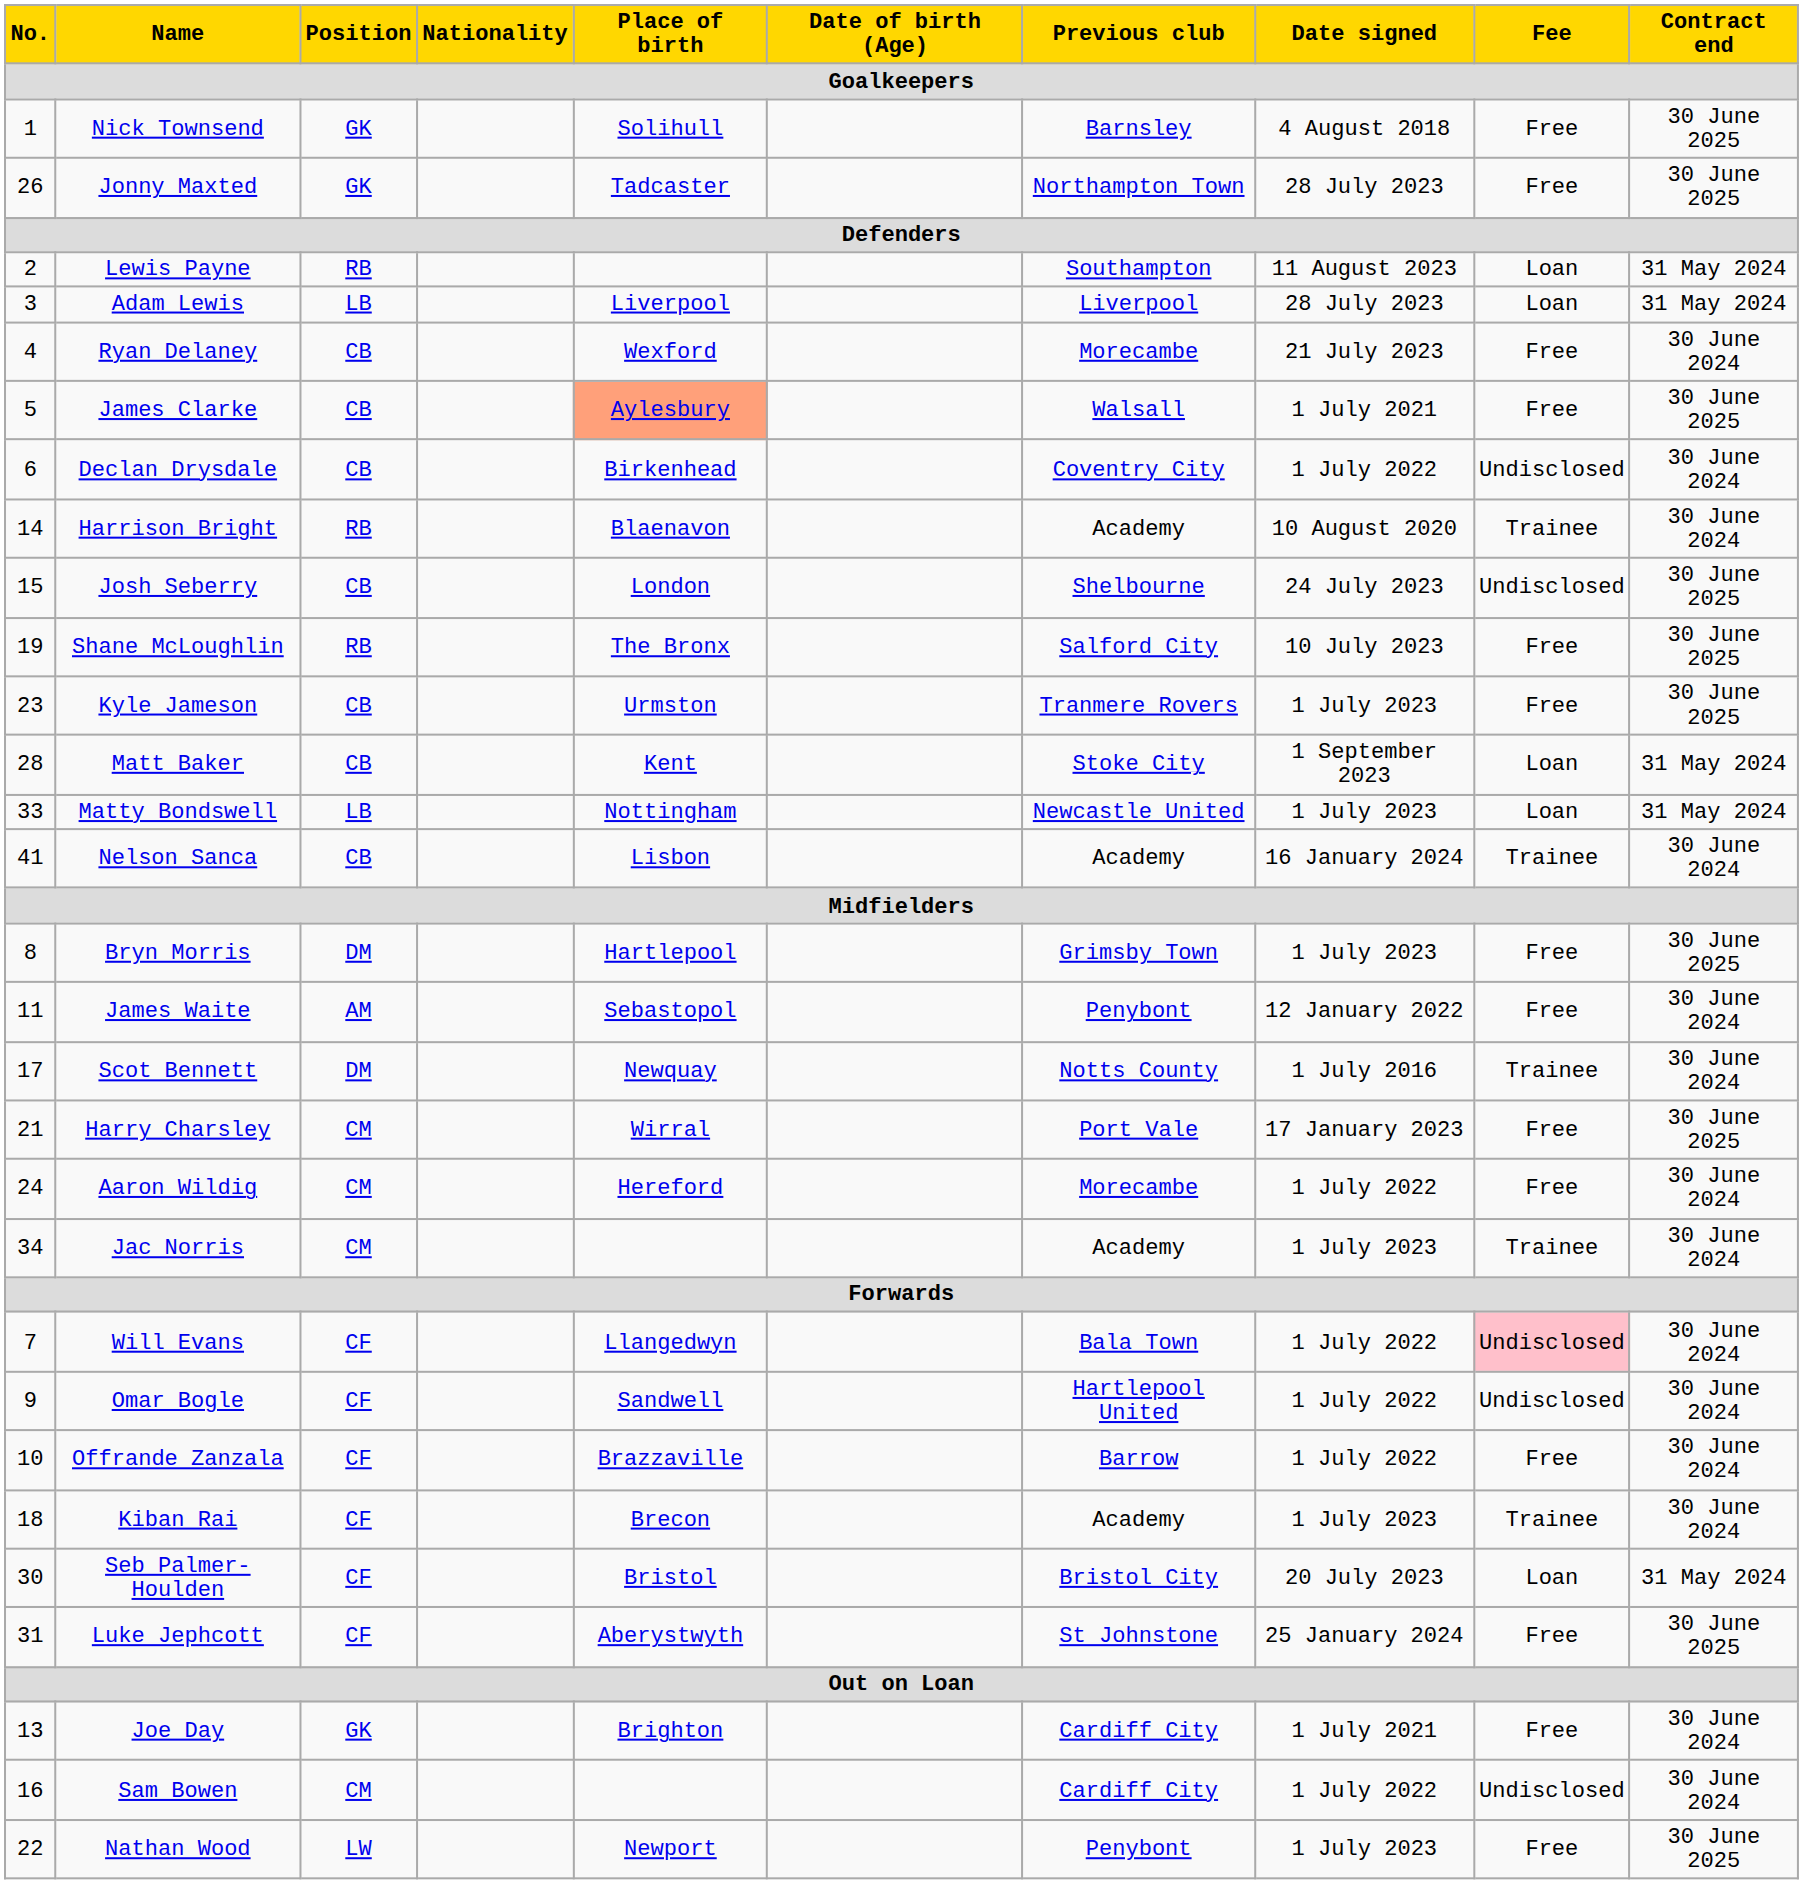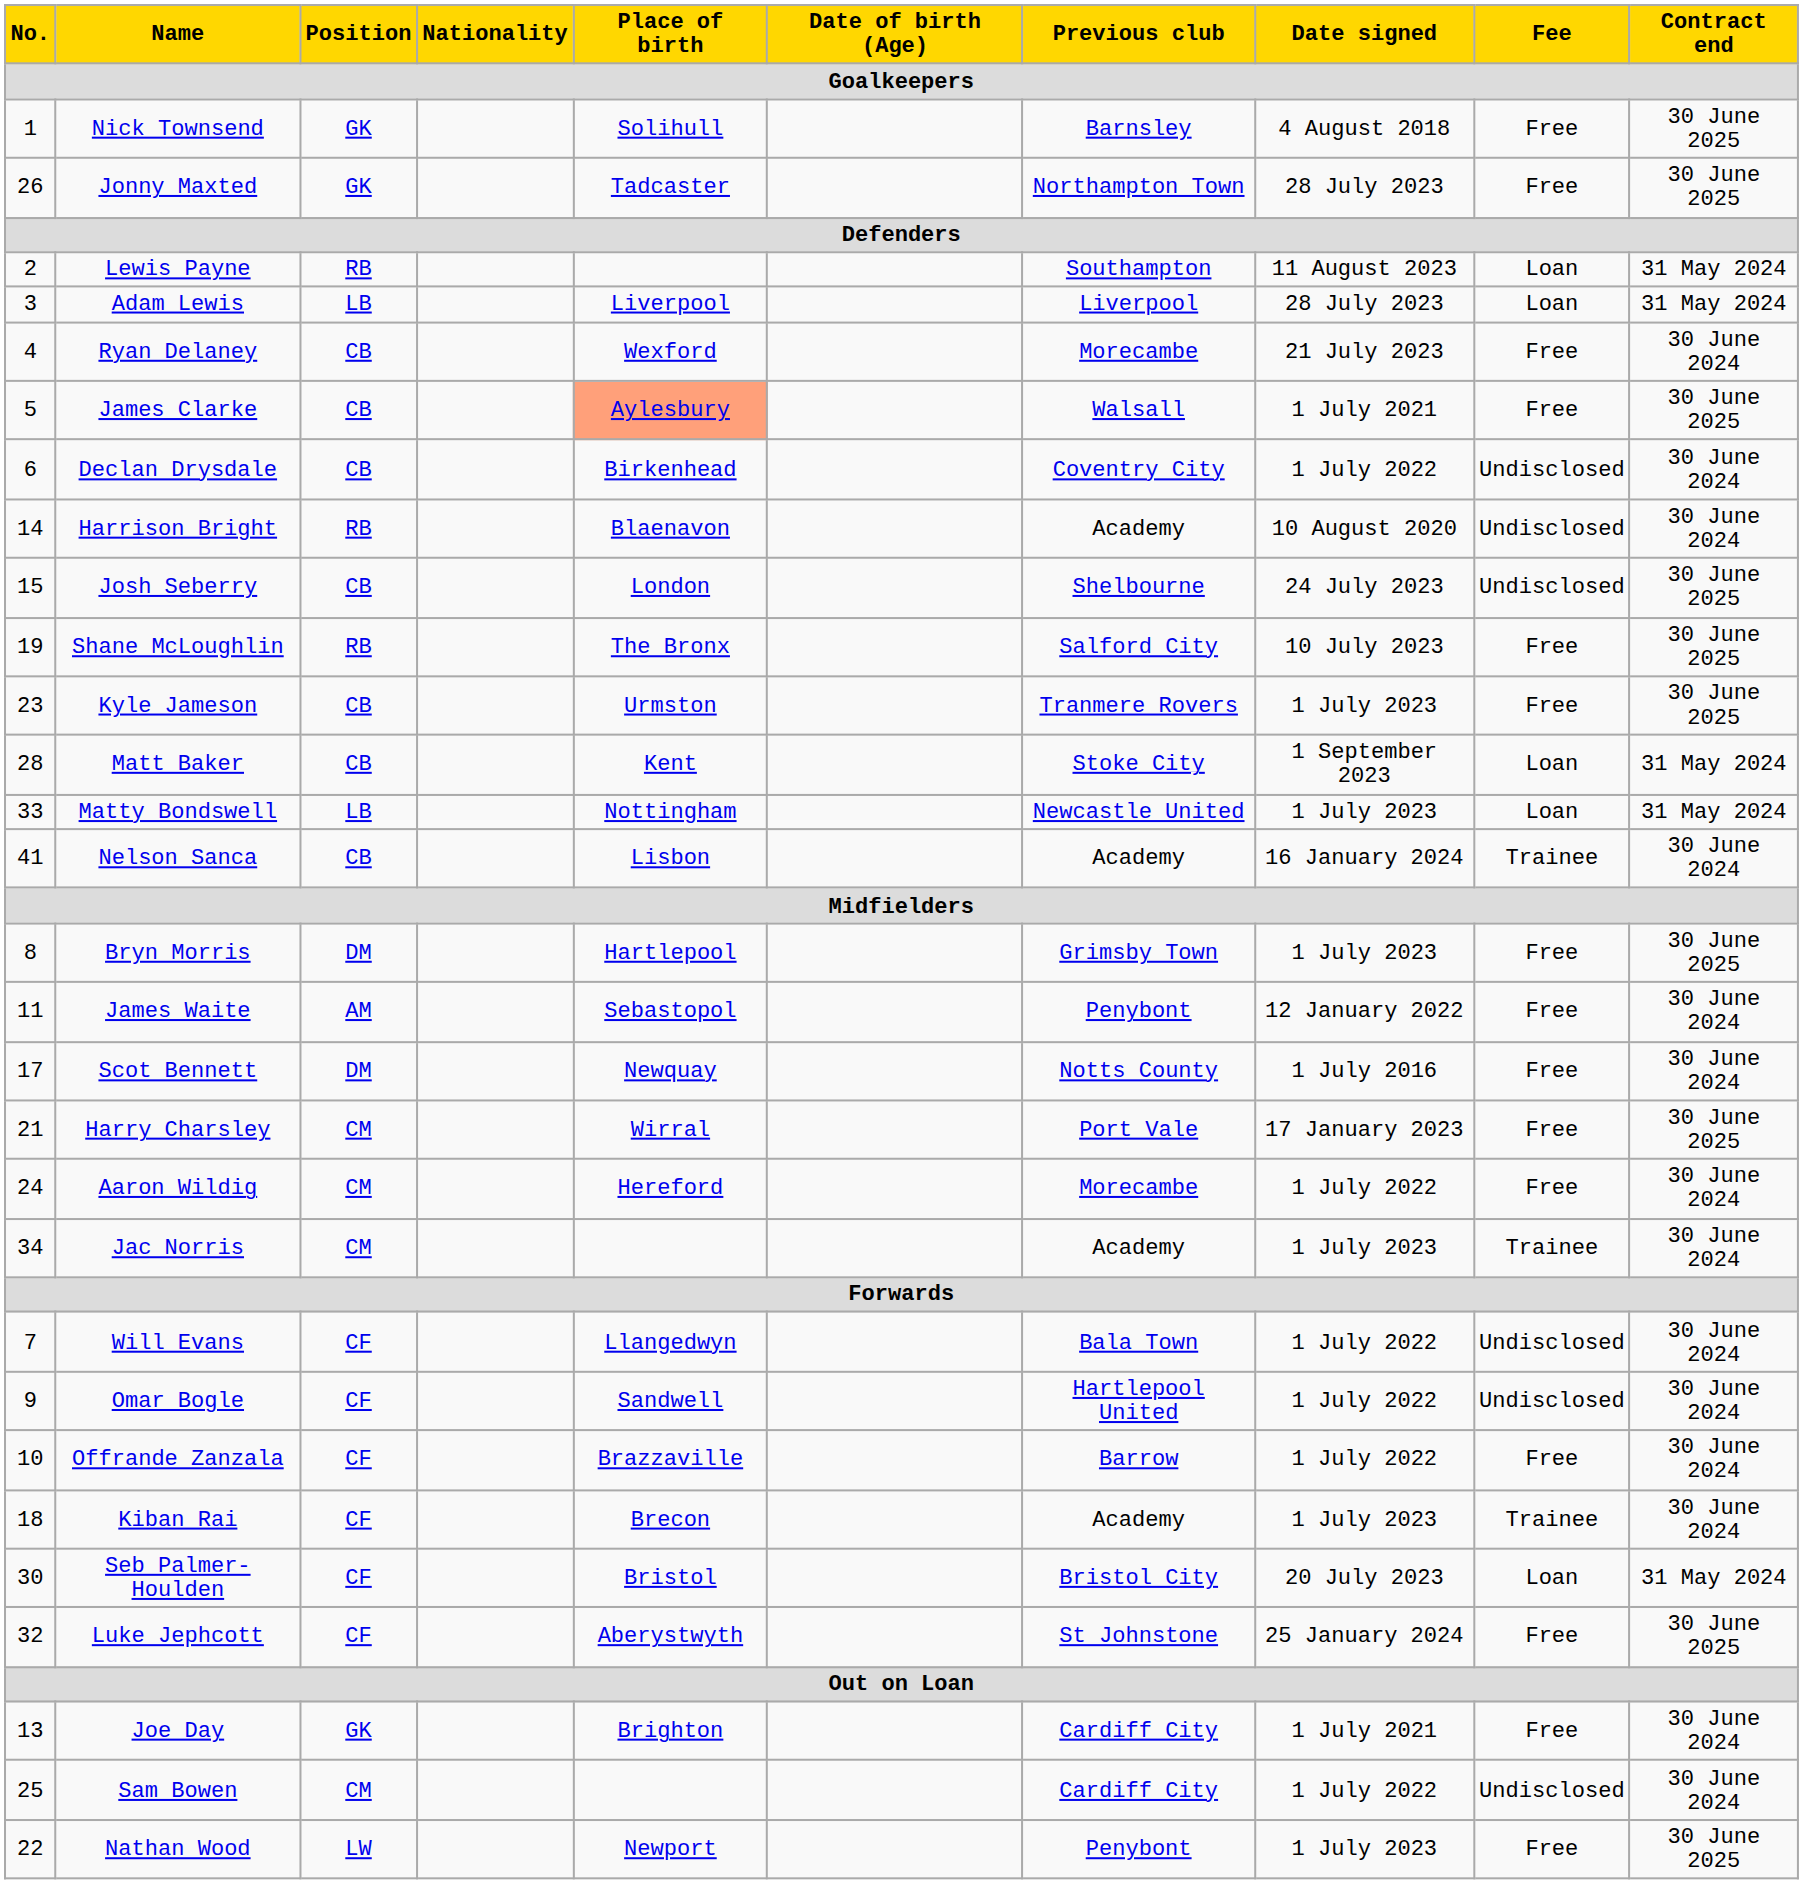(1552, 528) Trainee -> (1552, 528) Undisclosed
(1552, 1071) Trainee -> (1552, 1071) Free
(1552, 1342) pink background -> (1552, 1342) no background
(30, 1637) 31 -> (30, 1637) 32
(30, 1790) 16 -> (30, 1790) 25
